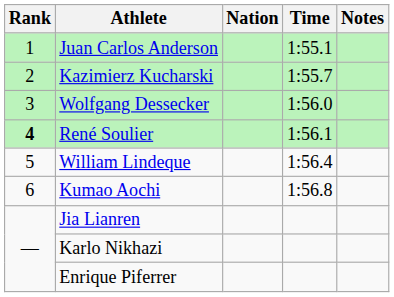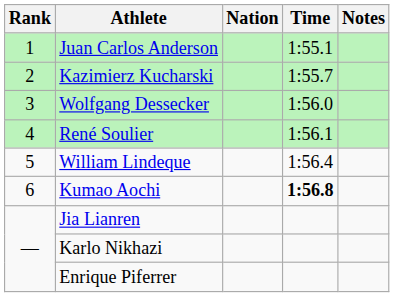(30, 133) bold -> (30, 133) normal
(310, 190) normal -> (310, 190) bold
